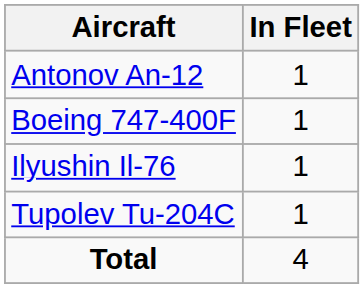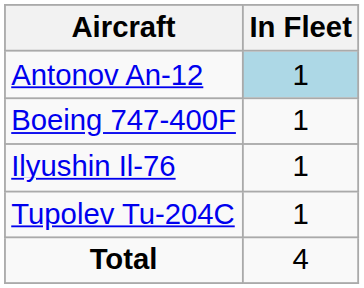(301, 74) no background -> (301, 74) lightblue background
